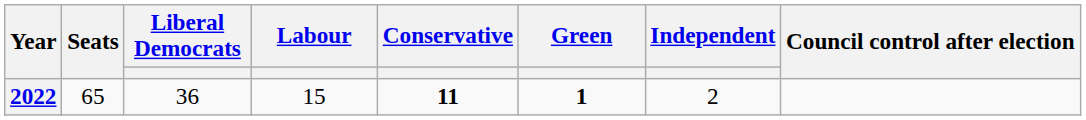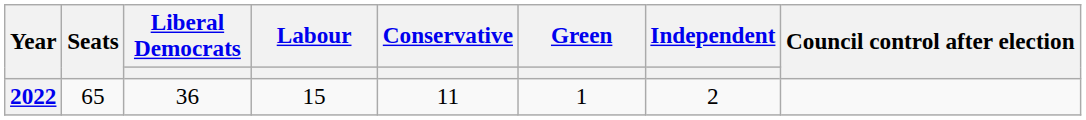(448, 96) bold -> (448, 96) normal
(582, 96) bold -> (582, 96) normal
